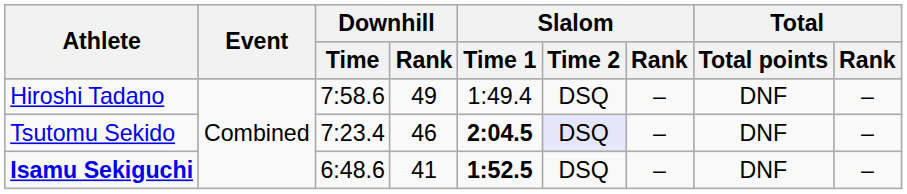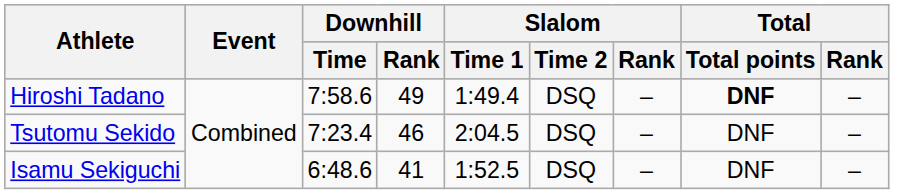(763, 97) normal -> (751, 97) bold
(500, 133) bold -> (487, 133) normal
(584, 133) lavender background -> (571, 133) no background
(102, 170) bold -> (95, 170) normal
(500, 170) bold -> (487, 170) normal
